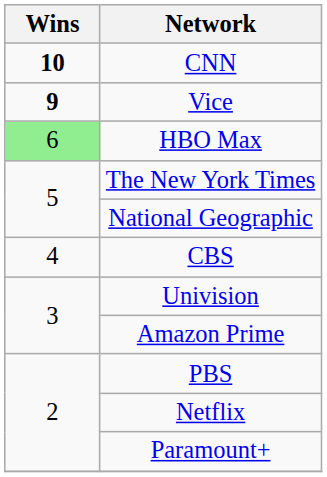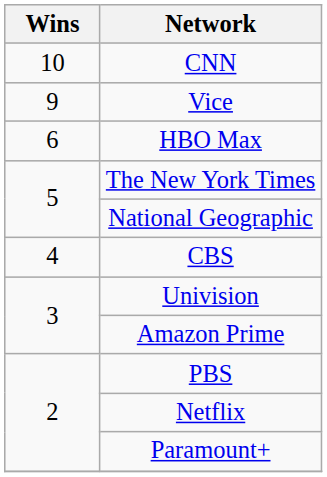(52, 62) bold -> (52, 62) normal
(52, 101) bold -> (52, 101) normal
(52, 140) lightgreen background -> (52, 140) no background
